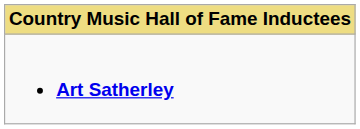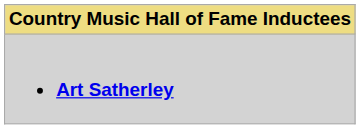(180, 90) no background -> (180, 90) lightgrey background
